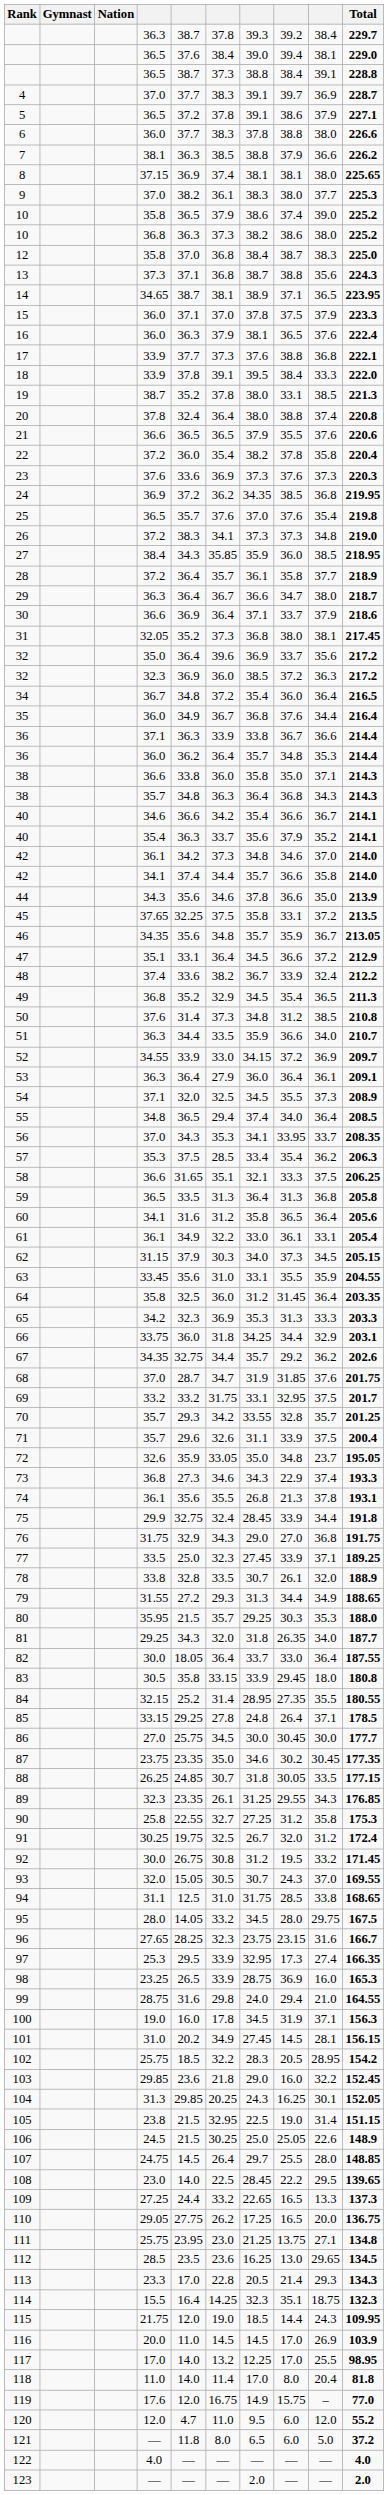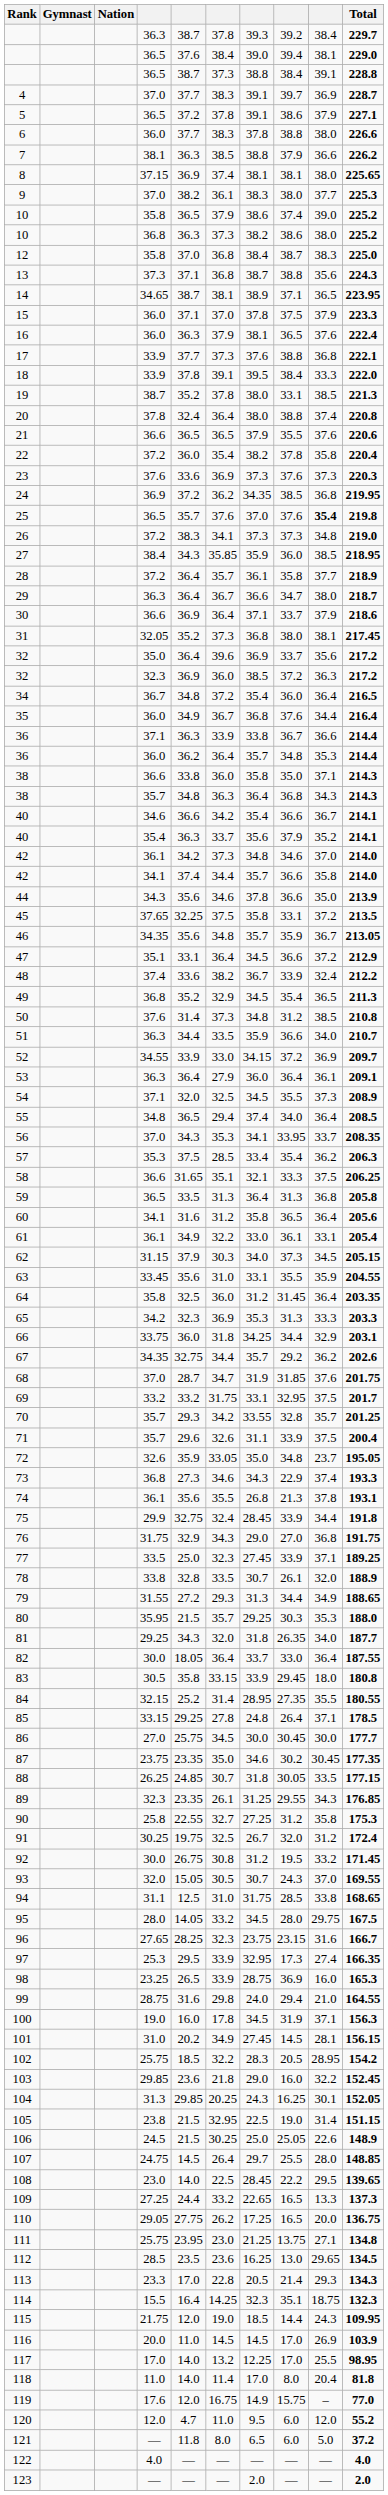(326, 515) normal -> (326, 515) bold
